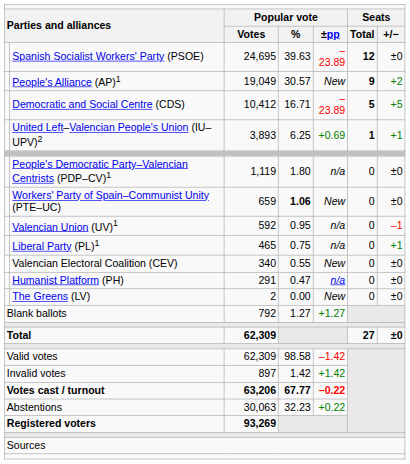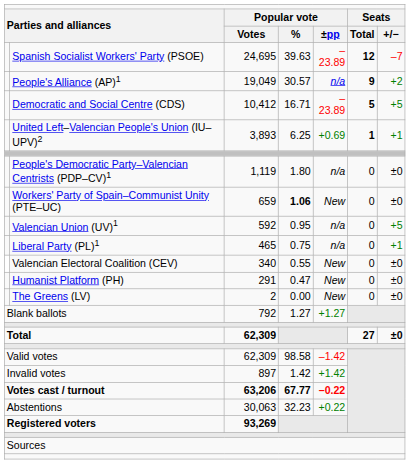(397, 57) ±0 -> (397, 57) –7
(335, 81) New -> (338, 81) n/a
(397, 225) –1 -> (396, 225) +5
(338, 280) n/a -> (335, 280) New
